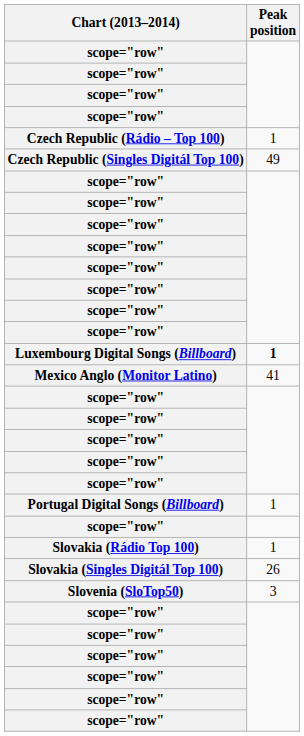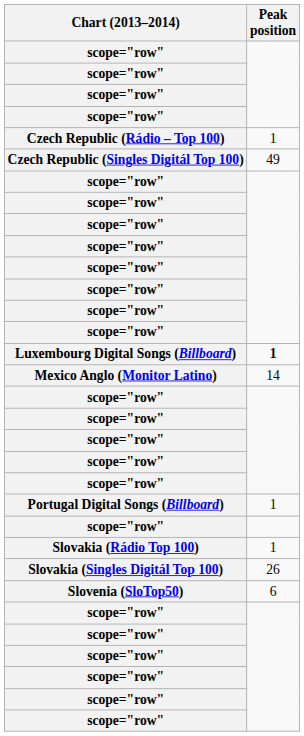(273, 375) 41 -> (273, 375) 14
(273, 591) 3 -> (273, 591) 6
